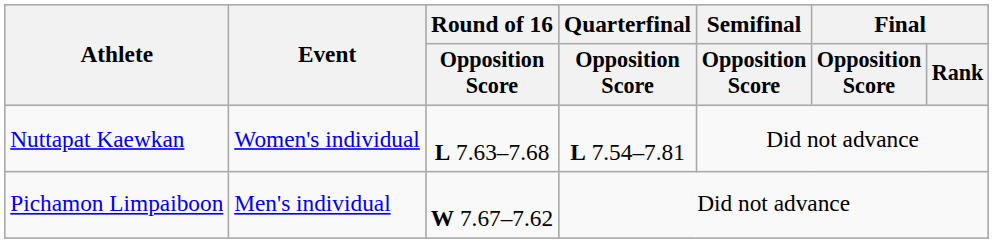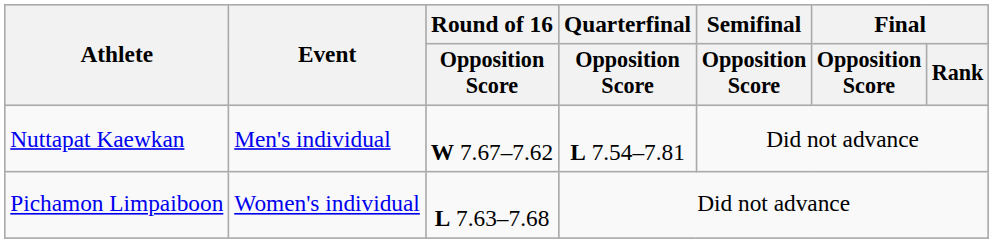(327, 138) Women's individual -> (312, 138) Men's individual
(492, 152) L 7.63–7.68 -> (492, 152) W 7.67–7.62
(312, 204) Men's individual -> (327, 204) Women's individual
(492, 218) W 7.67–7.62 -> (492, 218) L 7.63–7.68
